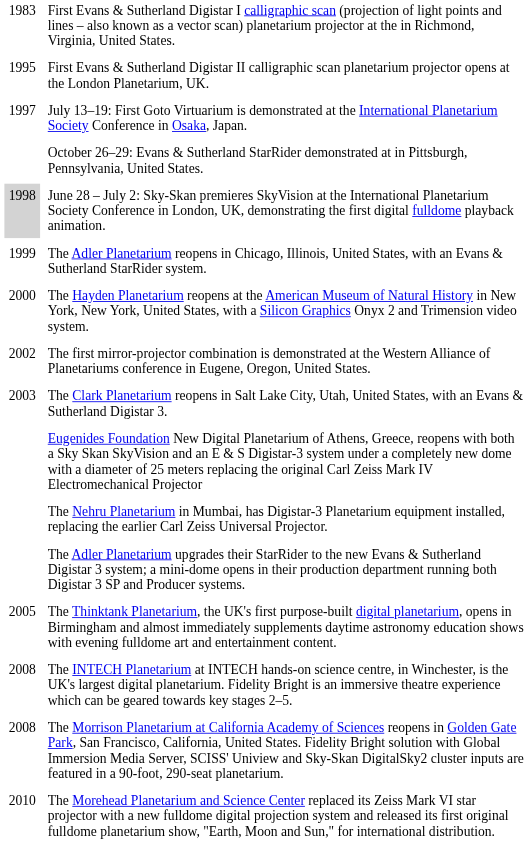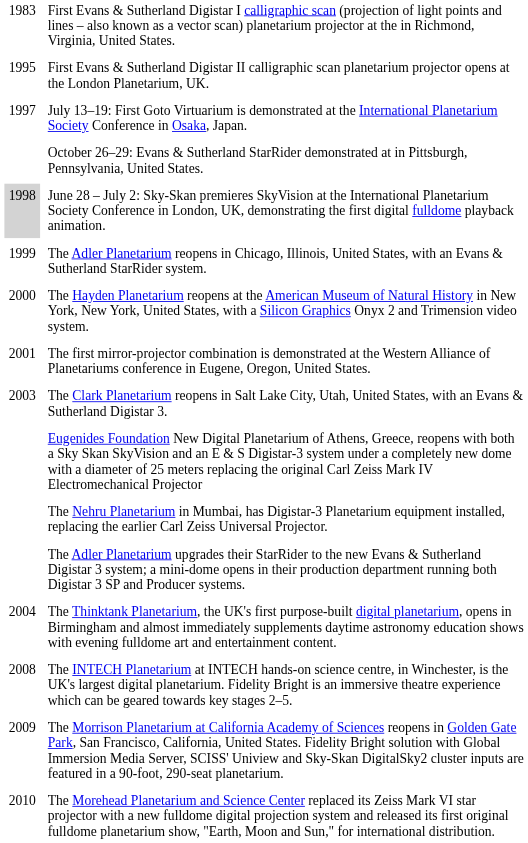(22, 353) 2002 -> (22, 353) 2001
(22, 612) 2005 -> (22, 612) 2004
(22, 727) 2008 -> (22, 727) 2009
